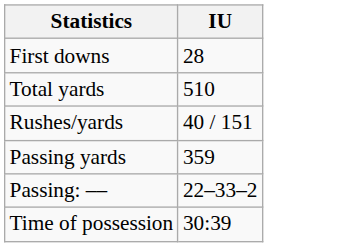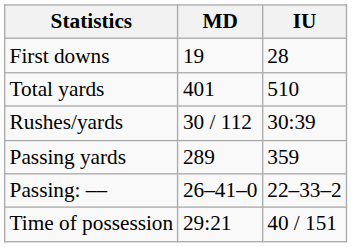+ column: (220, 21)
(218, 122) 40 / 151 -> (291, 122) 30:39
(207, 224) 30:39 -> (302, 224) 40 / 151
